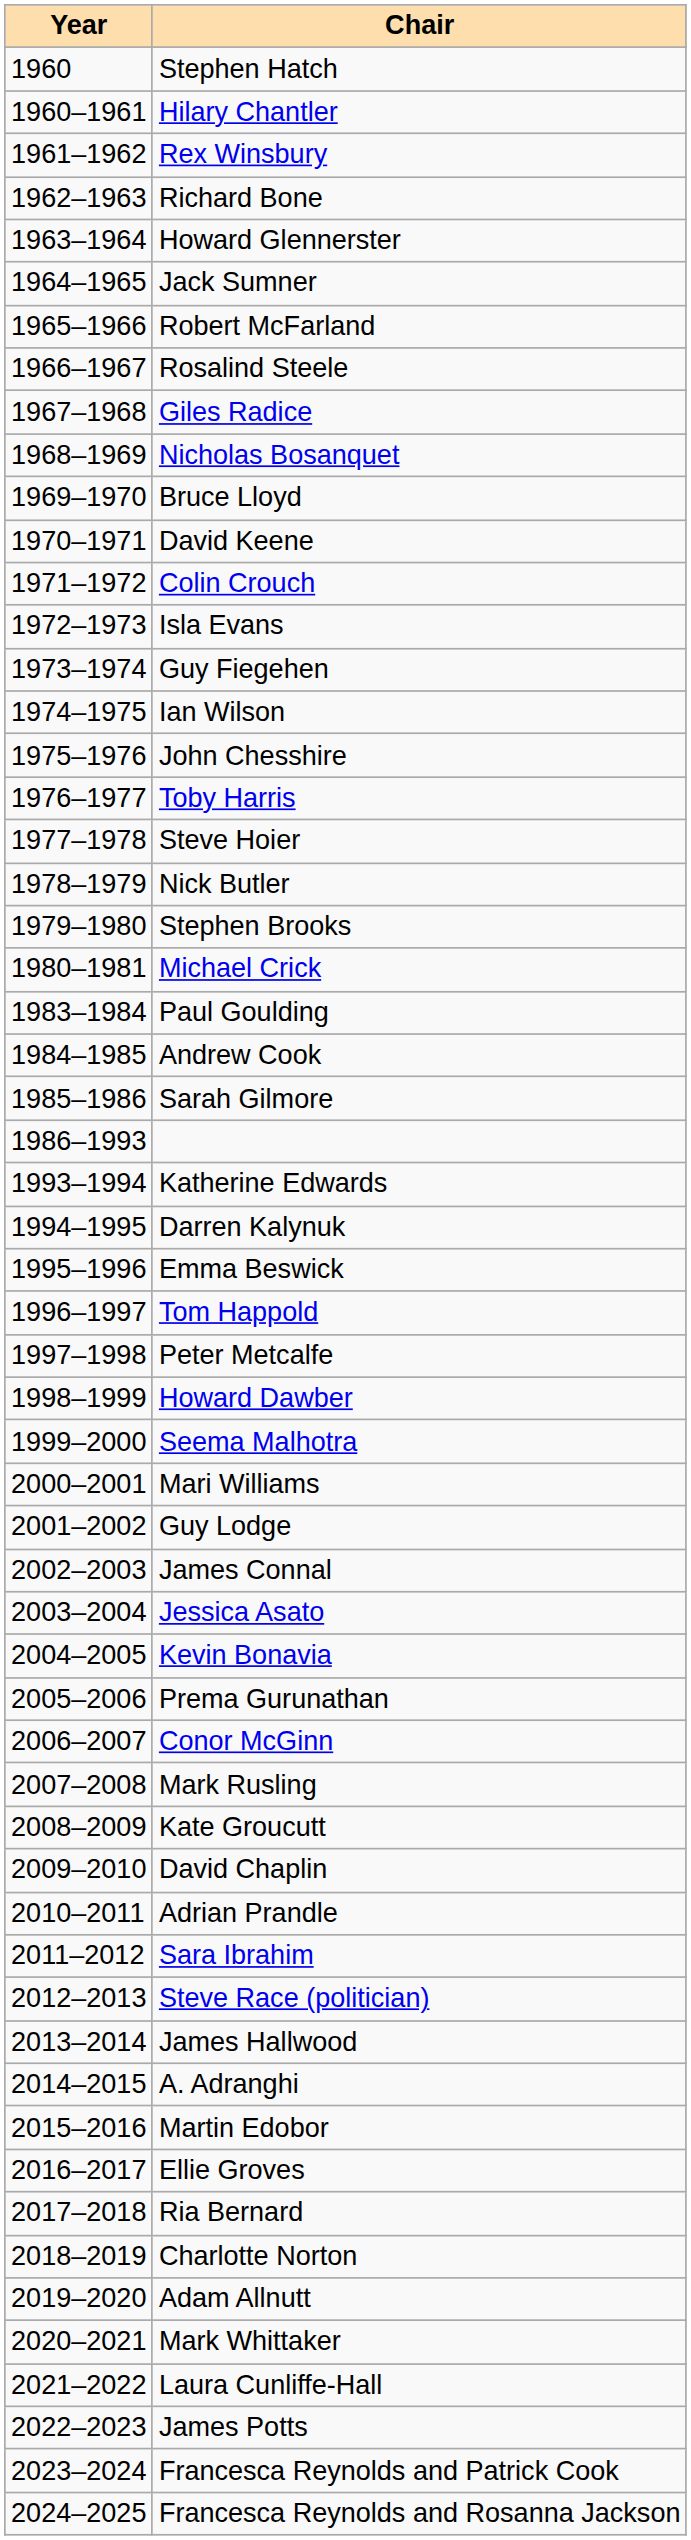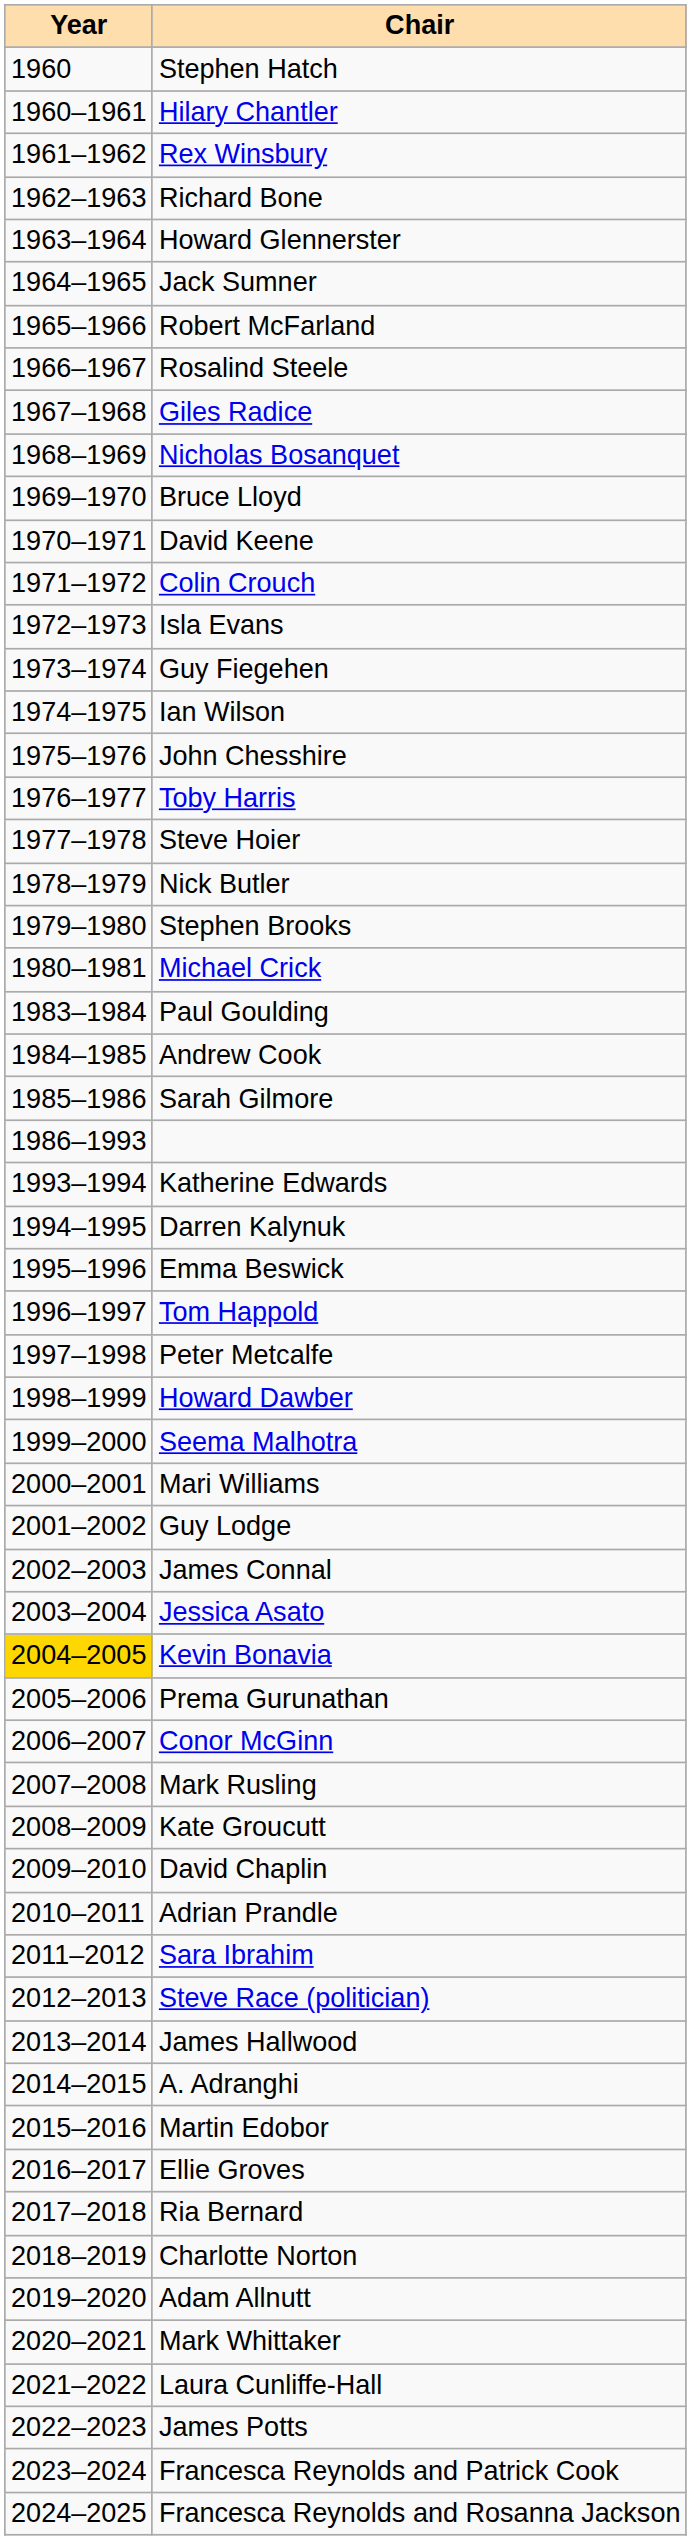(79, 1655) no background -> (79, 1655) gold background
